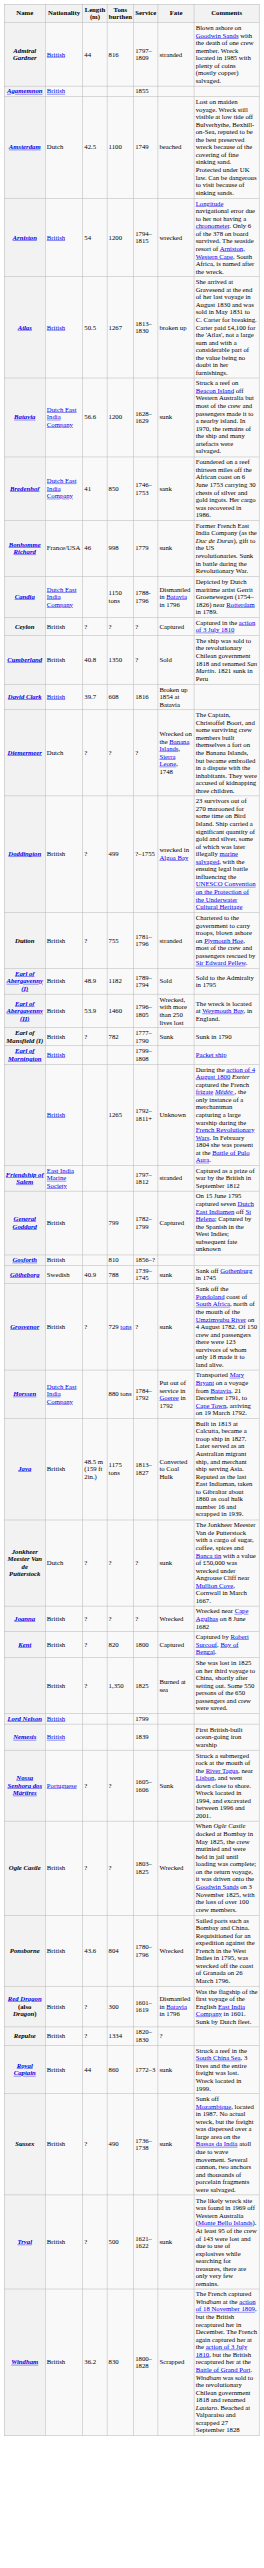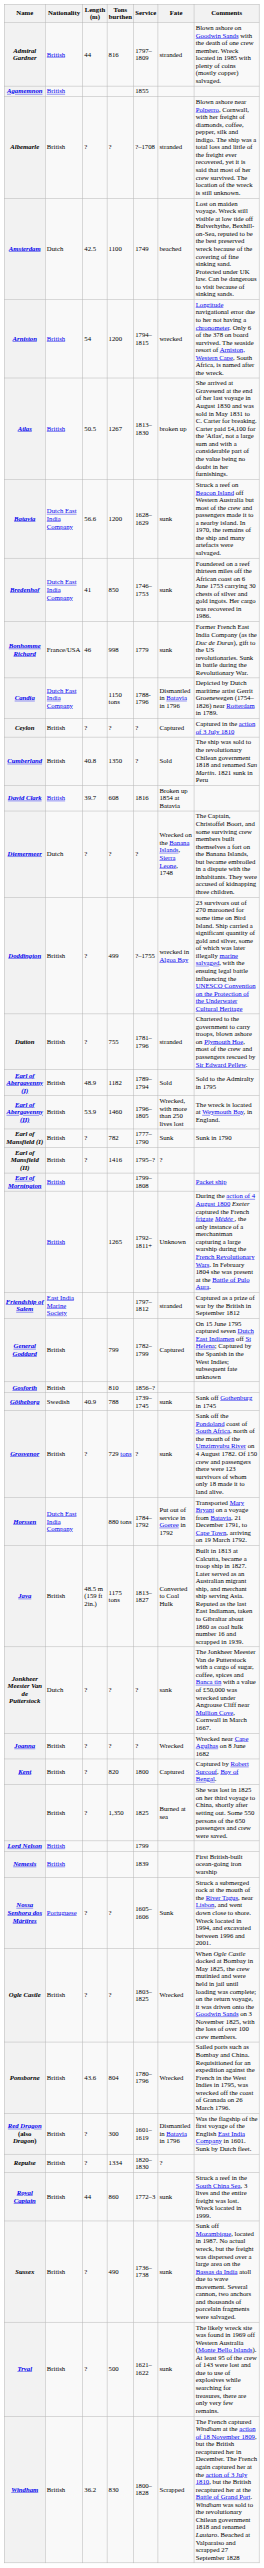+ row: (25, 147)
(166, 488) sank -> (166, 590) sunk
+ row: (25, 1160)
(166, 1563) sunk -> (166, 1690) sank
